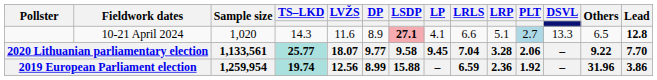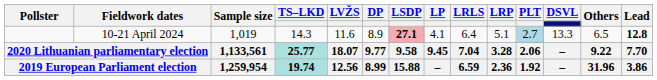(243, 34) 1,020 -> (243, 34) 1,019
(469, 34) 6.6 -> (469, 34) 6.4
